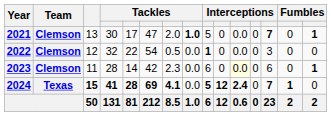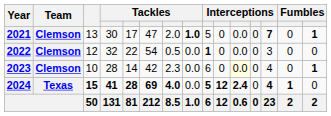(92, 68) 11 -> (92, 68) 10
(269, 68) 6 -> (269, 68) 4
(173, 85) 4.1 -> (173, 85) 4.0
(269, 85) 7 -> (269, 85) 4
